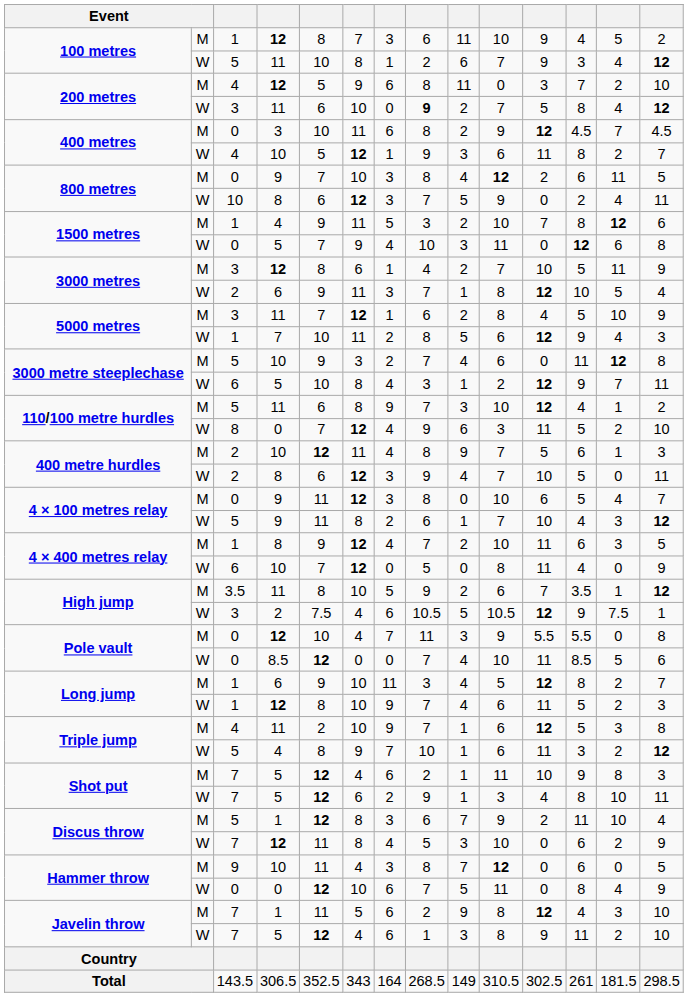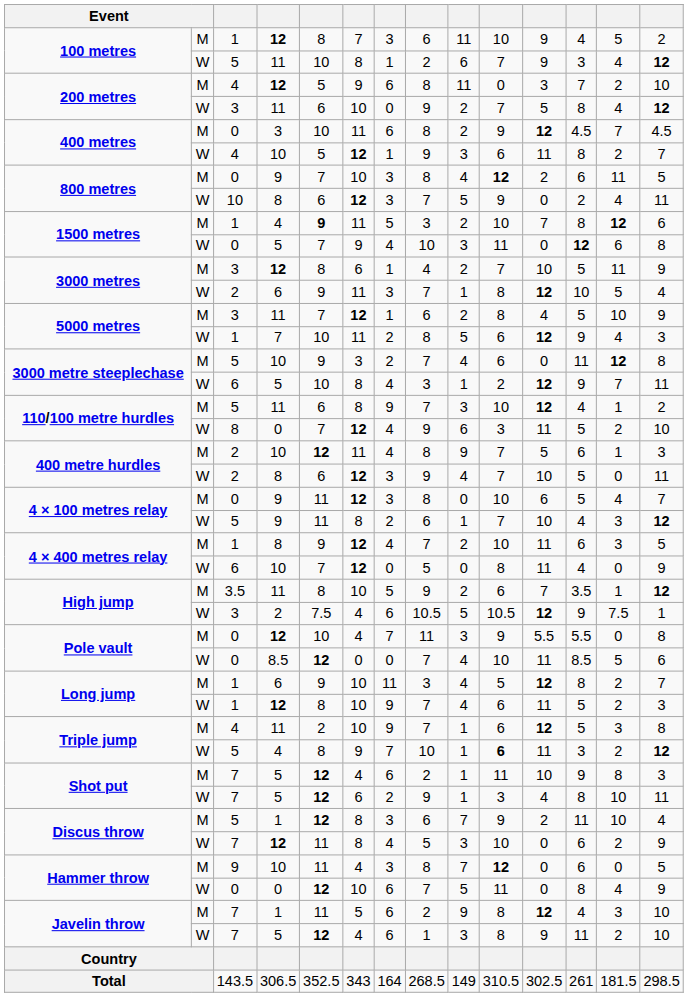(427, 108) bold -> (427, 108) normal
(321, 223) normal -> (321, 223) bold
(501, 752) normal -> (501, 752) bold
